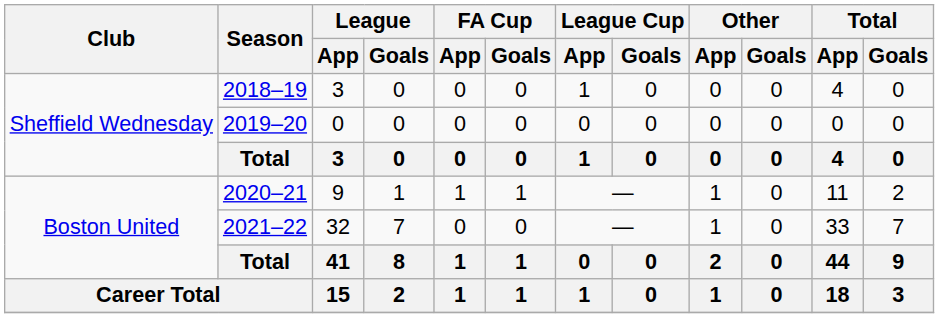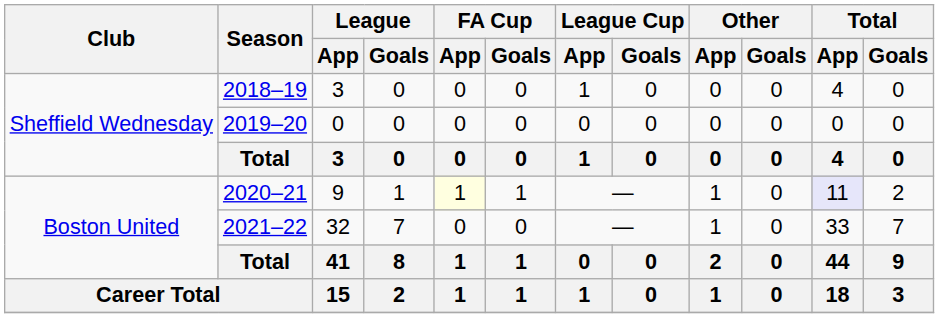(460, 192) no background -> (460, 192) lightyellow background
(837, 192) no background -> (837, 192) lavender background
